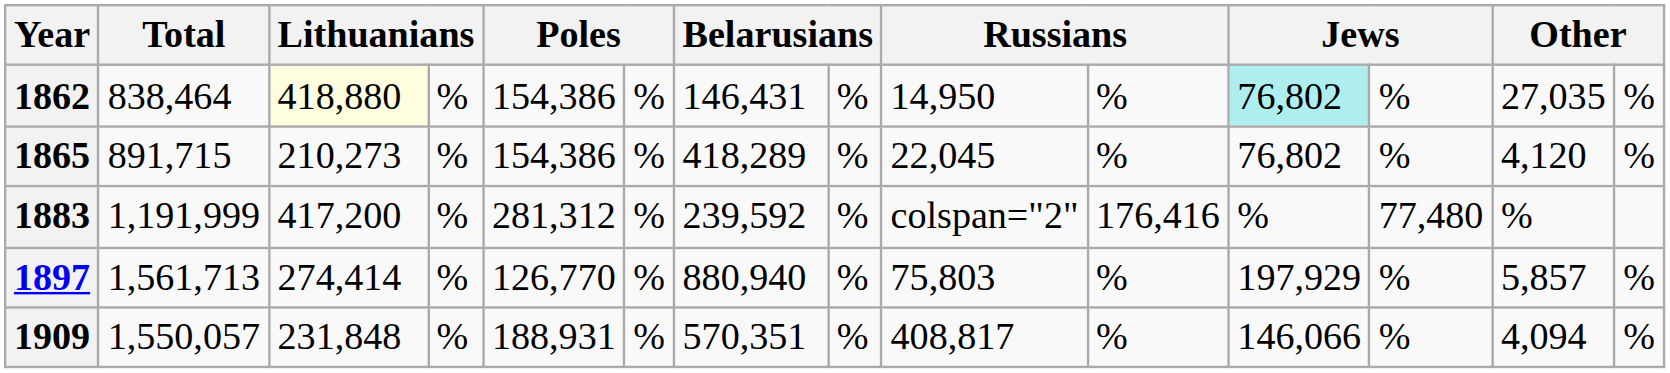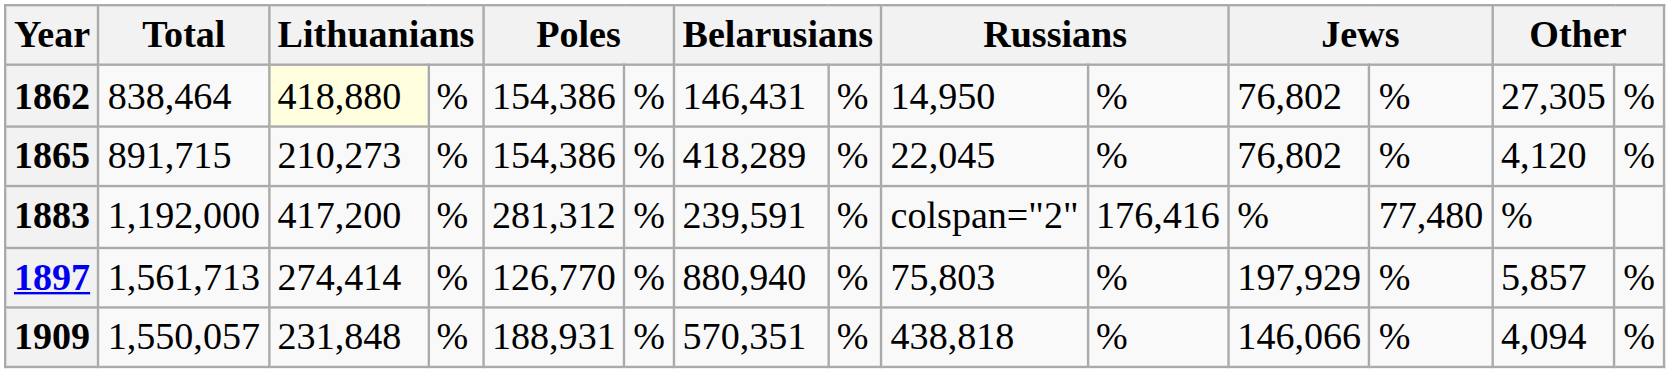(1290, 95) paleturquoise background -> (1290, 95) no background
(1553, 95) 27,035 -> (1553, 95) 27,305
(184, 215) 1,191,999 -> (184, 215) 1,192,000
(744, 215) 239,592 -> (744, 215) 239,591
(952, 336) 408,817 -> (952, 336) 438,818
